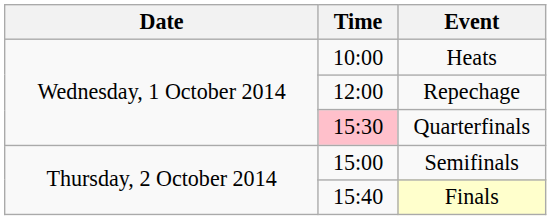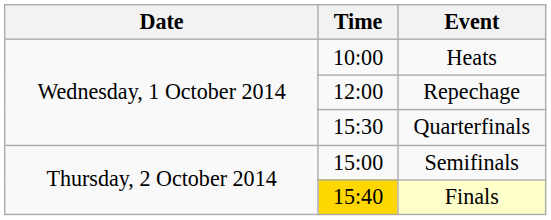(358, 127) pink background -> (358, 127) no background
(358, 197) no background -> (358, 197) gold background
